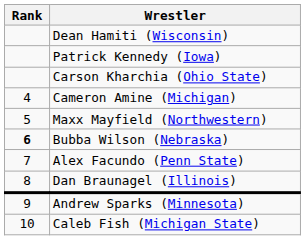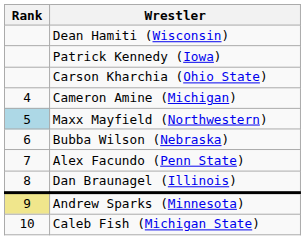(27, 119) no background -> (27, 119) lightblue background
(27, 139) bold -> (27, 139) normal
(27, 204) no background -> (27, 204) khaki background
